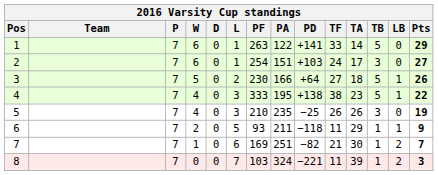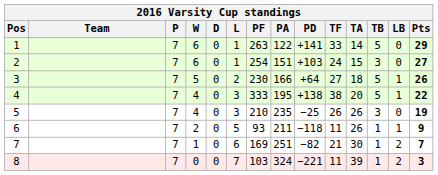(357, 62) 17 -> (357, 62) 15
(357, 95) 23 -> (357, 95) 20
(357, 128) 29 -> (357, 128) 26
